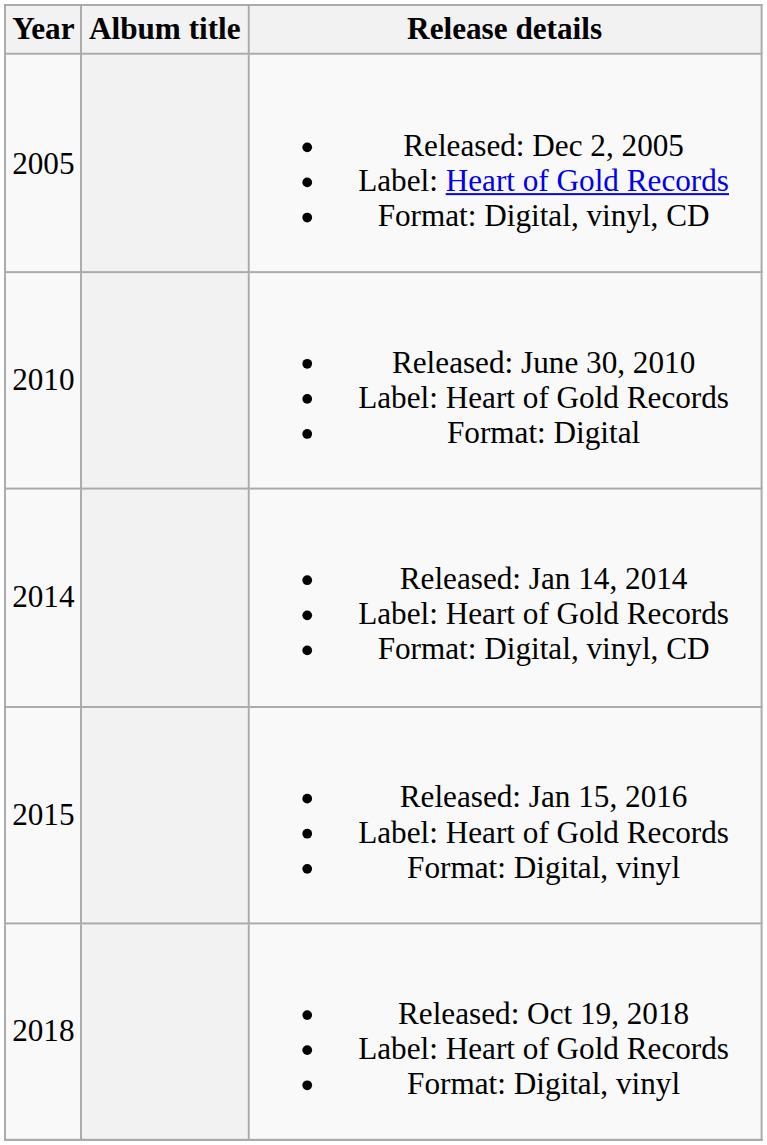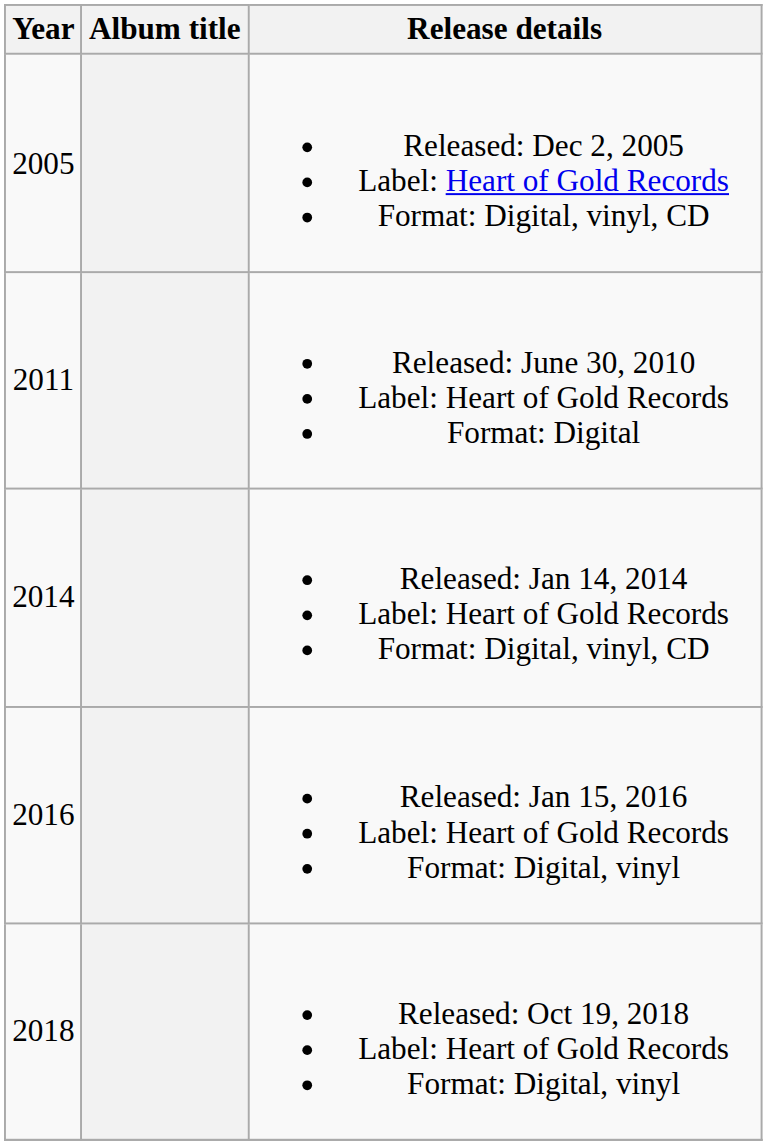(43, 379) 2010 -> (43, 379) 2011
(43, 814) 2015 -> (43, 814) 2016
